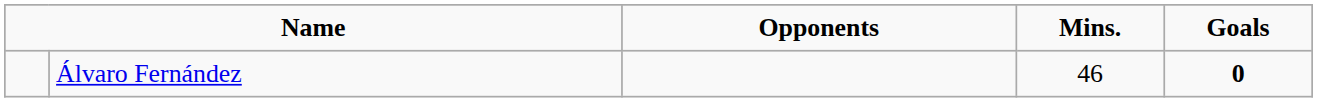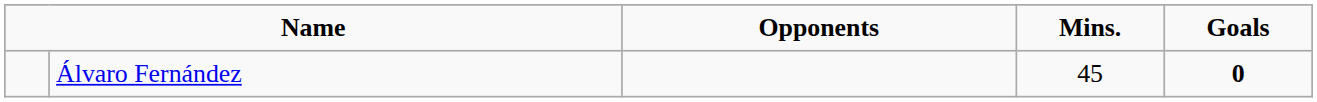(1090, 73) 46 -> (1090, 73) 45
